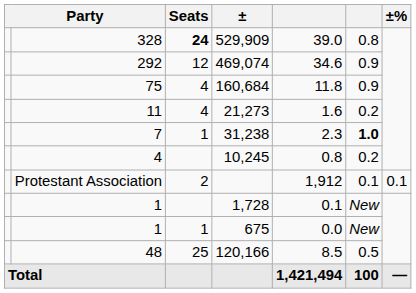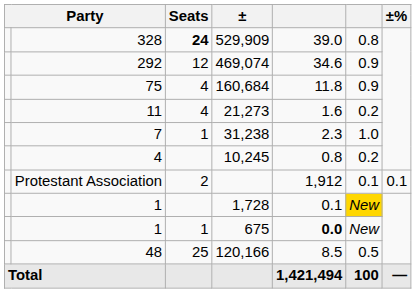(369, 134) bold -> (369, 134) normal
(364, 205) no background -> (364, 205) gold background
(332, 228) normal -> (332, 228) bold
